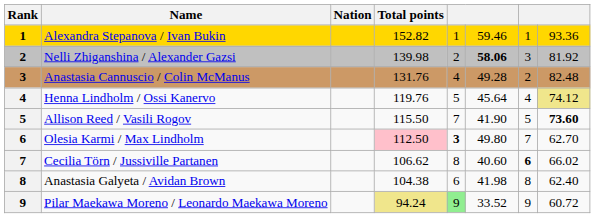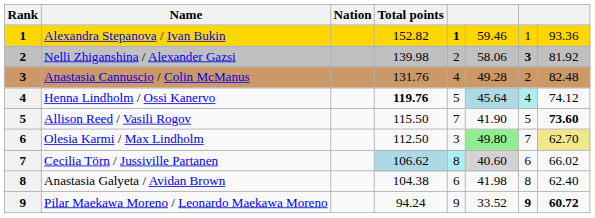(456, 35) normal -> (456, 35) bold
(492, 56) bold -> (492, 56) normal
(528, 56) normal -> (528, 56) bold
(411, 98) normal -> (411, 98) bold
(492, 98) no background -> (492, 98) lightblue background
(528, 98) no background -> (528, 98) paleturquoise background
(564, 98) khaki background -> (564, 98) no background
(411, 139) pink background -> (411, 139) no background
(456, 139) bold -> (456, 139) normal
(492, 139) no background -> (492, 139) lightgreen background
(564, 139) no background -> (564, 139) khaki background
(411, 160) no background -> (411, 160) lightblue background
(456, 160) no background -> (456, 160) paleturquoise background
(492, 160) no background -> (492, 160) lightgrey background
(528, 160) bold -> (528, 160) normal
(411, 202) khaki background -> (411, 202) no background
(456, 202) lightgreen background -> (456, 202) no background
(528, 202) normal -> (528, 202) bold
(564, 202) normal -> (564, 202) bold
